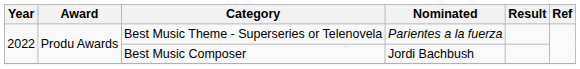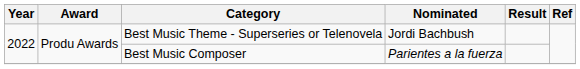(445, 34) Parientes a la fuerza -> (431, 34) Jordi Bachbush
(431, 53) Jordi Bachbush -> (445, 53) Parientes a la fuerza
